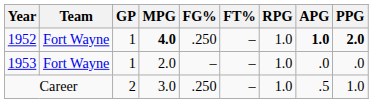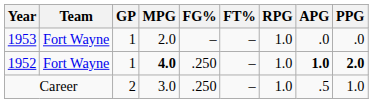rows swapped: (22, 40) <-> (22, 63)
